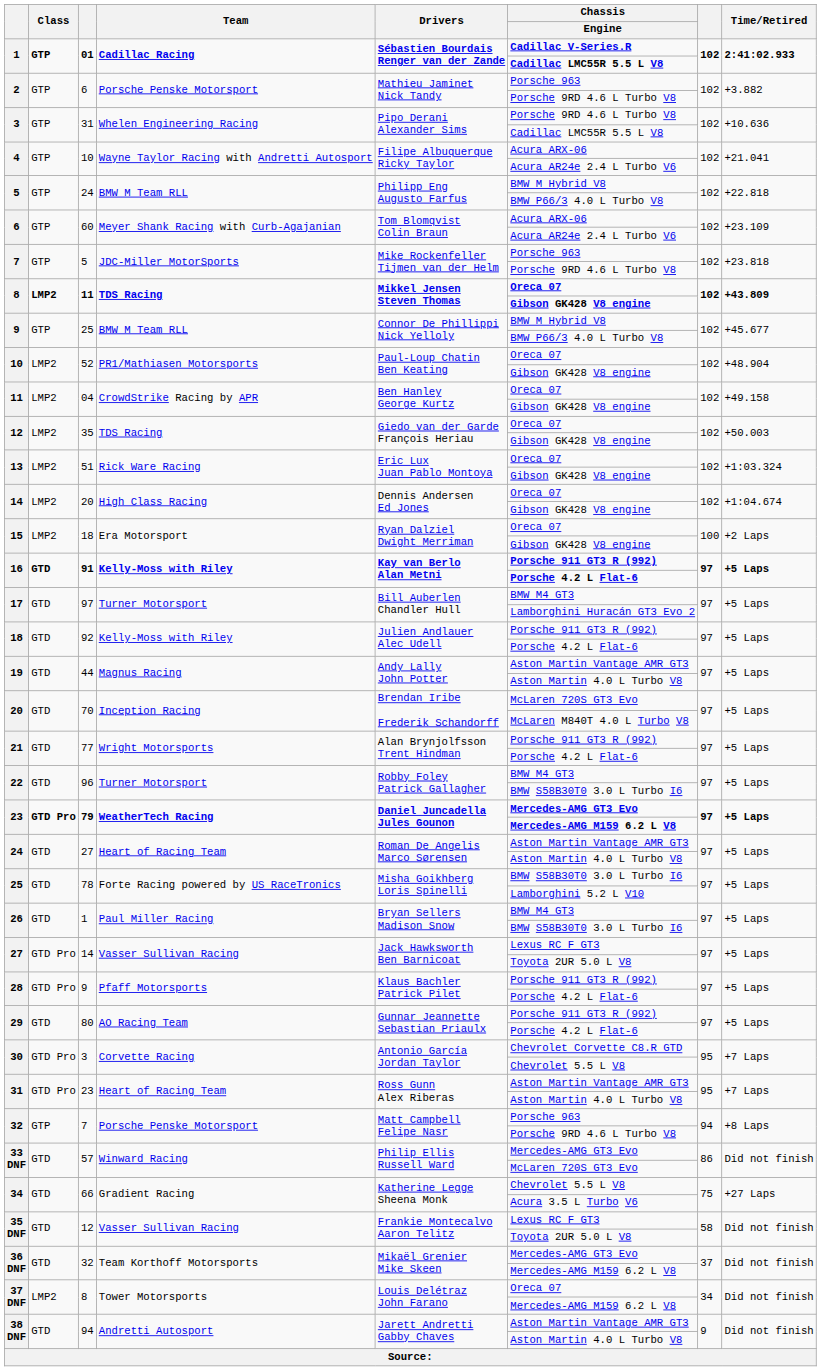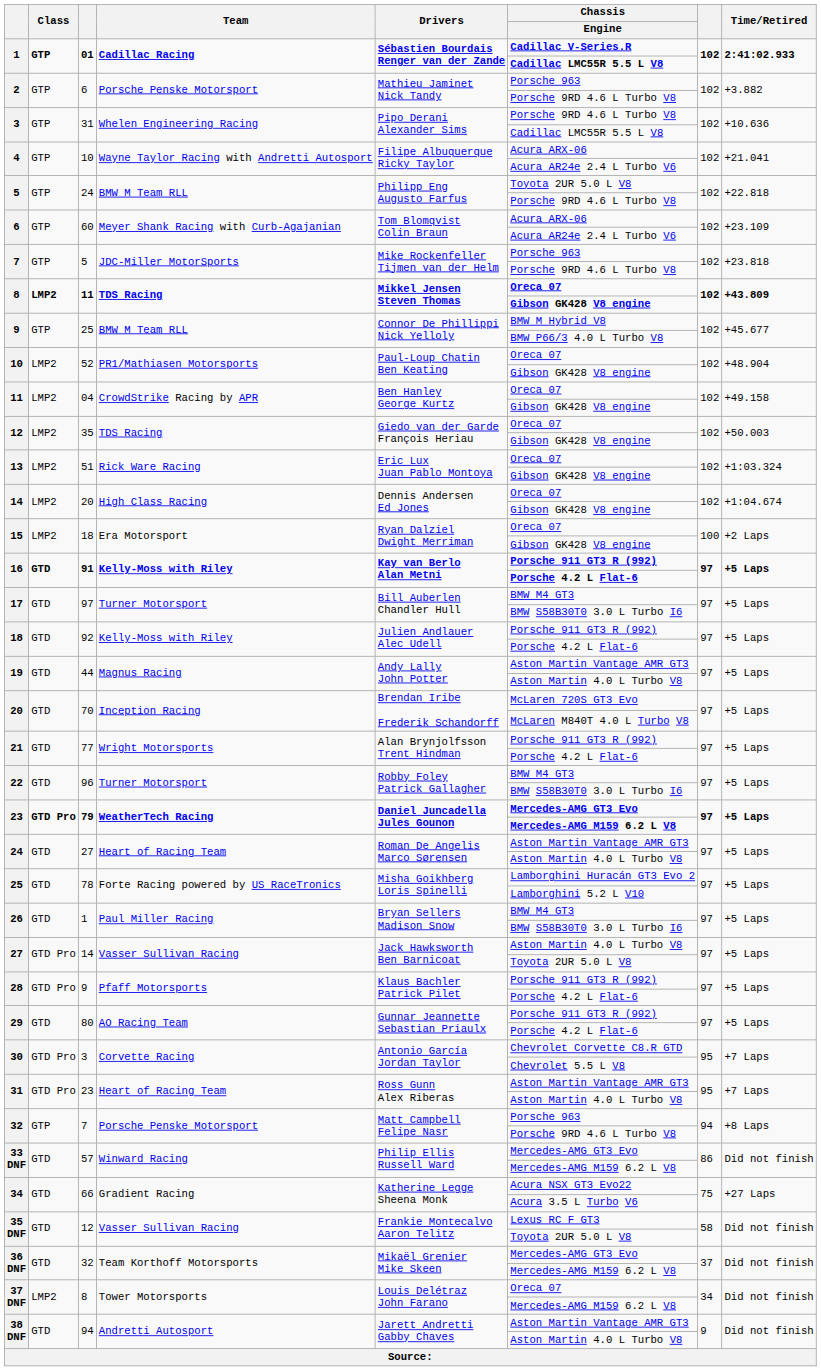(558, 185) BMW M Hybrid V8 -> (571, 185) Toyota 2UR 5.0 L V8
(587, 202) BMW P66/3 4.0 L Turbo V8 -> (593, 202) Porsche 9RD 4.6 L Turbo V8
(603, 613) Lamborghini Huracán GT3 Evo 2 -> (596, 613) BMW S58B30T0 3.0 L Turbo I6
(596, 878) BMW S58B30T0 3.0 L Turbo I6 -> (603, 878) Lamborghini Huracán GT3 Evo 2
(555, 946) Lexus RC F GT3 -> (596, 946) Aston Martin 4.0 L Turbo V8
(574, 1169) McLaren 720S GT3 Evo -> (593, 1169) Mercedes-AMG M159 6.2 L V8
(568, 1186) Chevrolet 5.5 L V8 -> (571, 1186) Acura NSX GT3 Evo22
